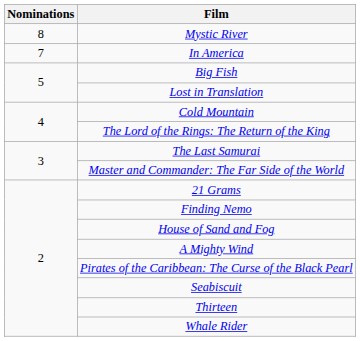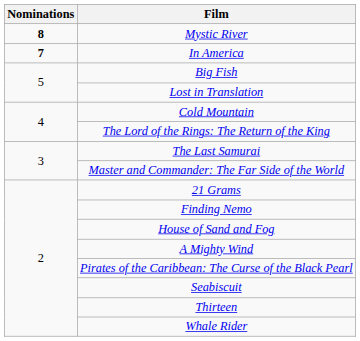(41, 33) normal -> (41, 33) bold
(41, 53) normal -> (41, 53) bold
